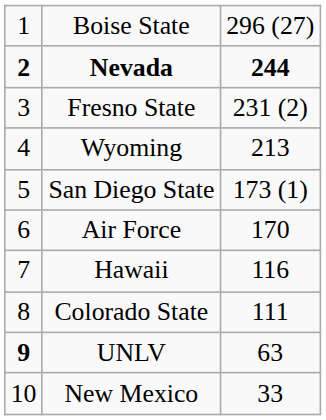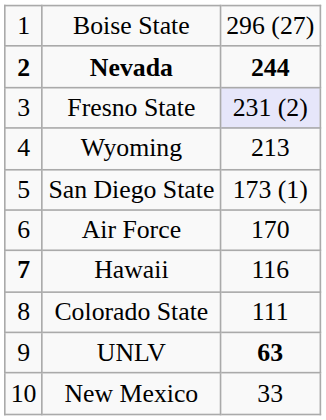(270, 107) no background -> (270, 107) lavender background
(24, 270) normal -> (24, 270) bold
(24, 352) bold -> (24, 352) normal
(270, 352) normal -> (270, 352) bold
